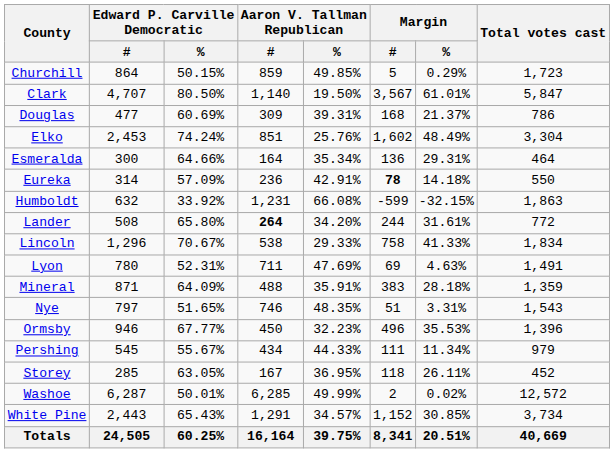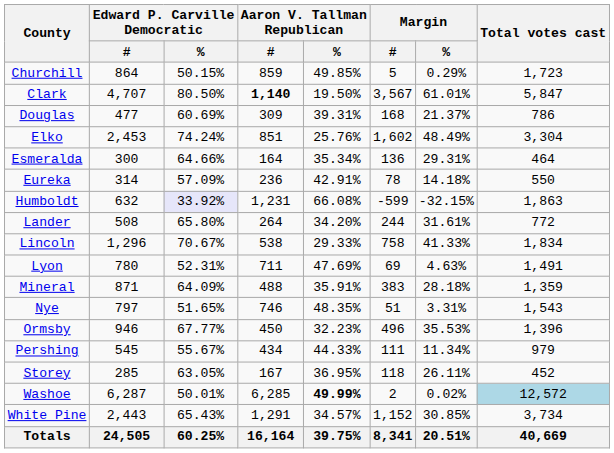(271, 95) normal -> (271, 95) bold
(393, 180) bold -> (393, 180) normal
(201, 202) no background -> (201, 202) lavender background
(271, 223) bold -> (271, 223) normal
(337, 394) normal -> (337, 394) bold
(543, 394) no background -> (543, 394) lightblue background
